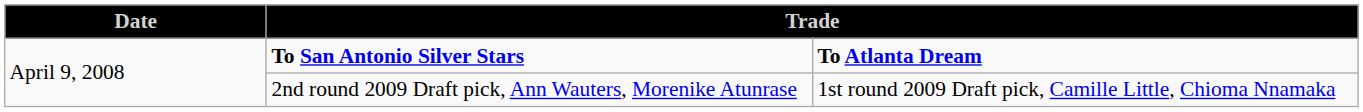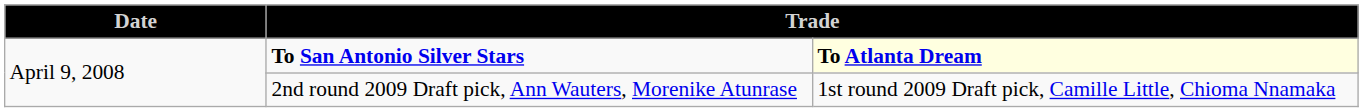(900, 55) no background -> (900, 55) lightyellow background
